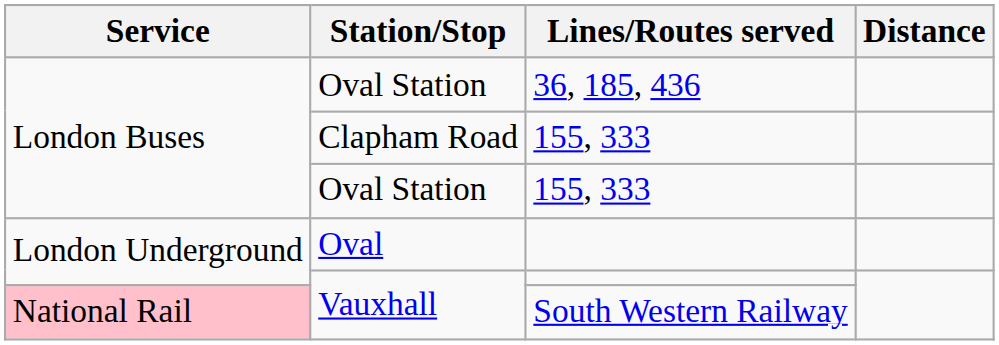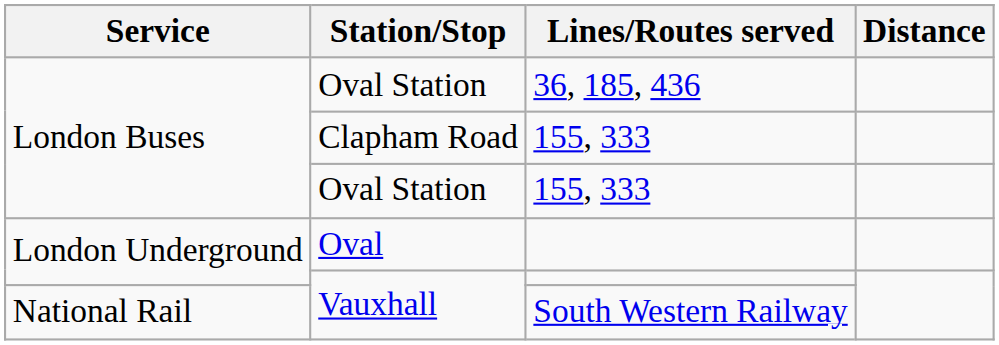(102, 311) pink background -> (102, 311) no background
